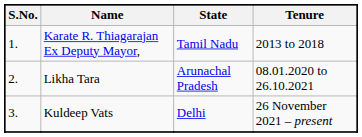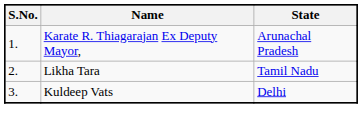- column: (305, 15)
(207, 43) Tamil Nadu -> (284, 43) Arunachal Pradesh
(204, 78) Arunachal Pradesh -> (288, 71) Tamil Nadu
